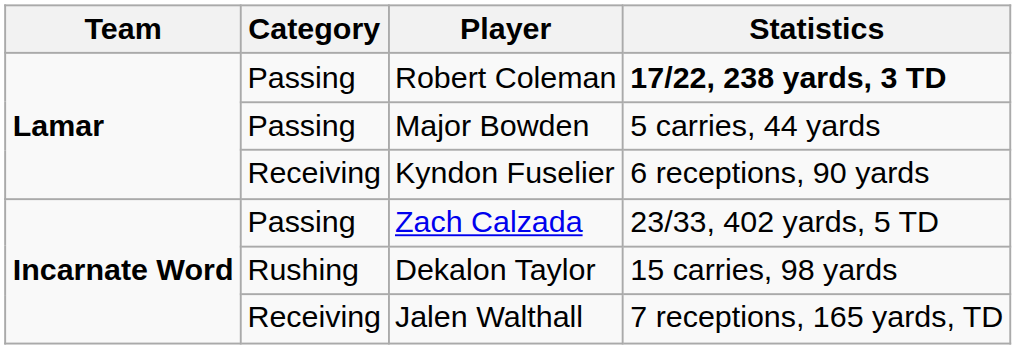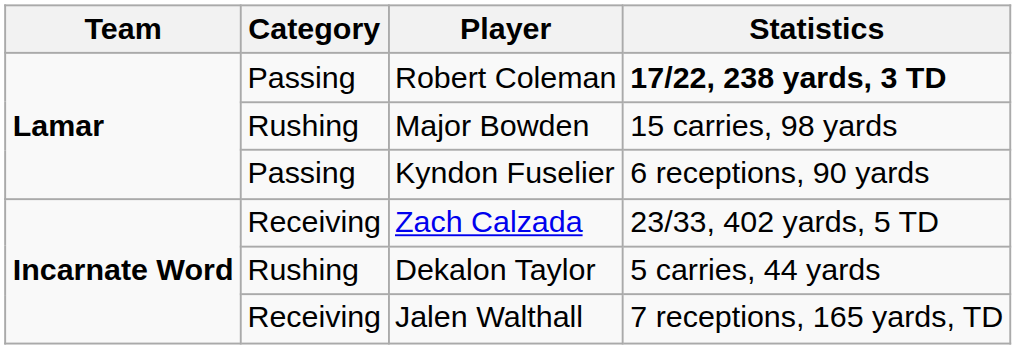(302, 125) Passing -> (303, 125) Rushing
(755, 125) 5 carries, 44 yards -> (764, 125) 15 carries, 98 yards
(314, 173) Receiving -> (302, 173) Passing
(302, 221) Passing -> (314, 221) Receiving
(764, 270) 15 carries, 98 yards -> (755, 270) 5 carries, 44 yards
